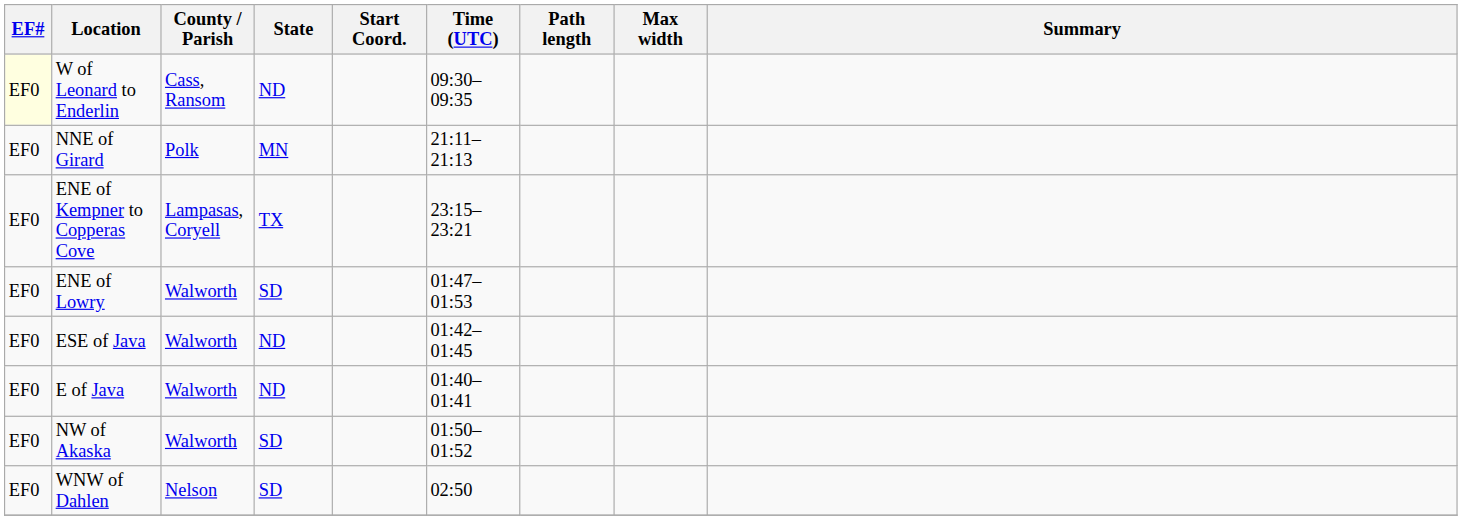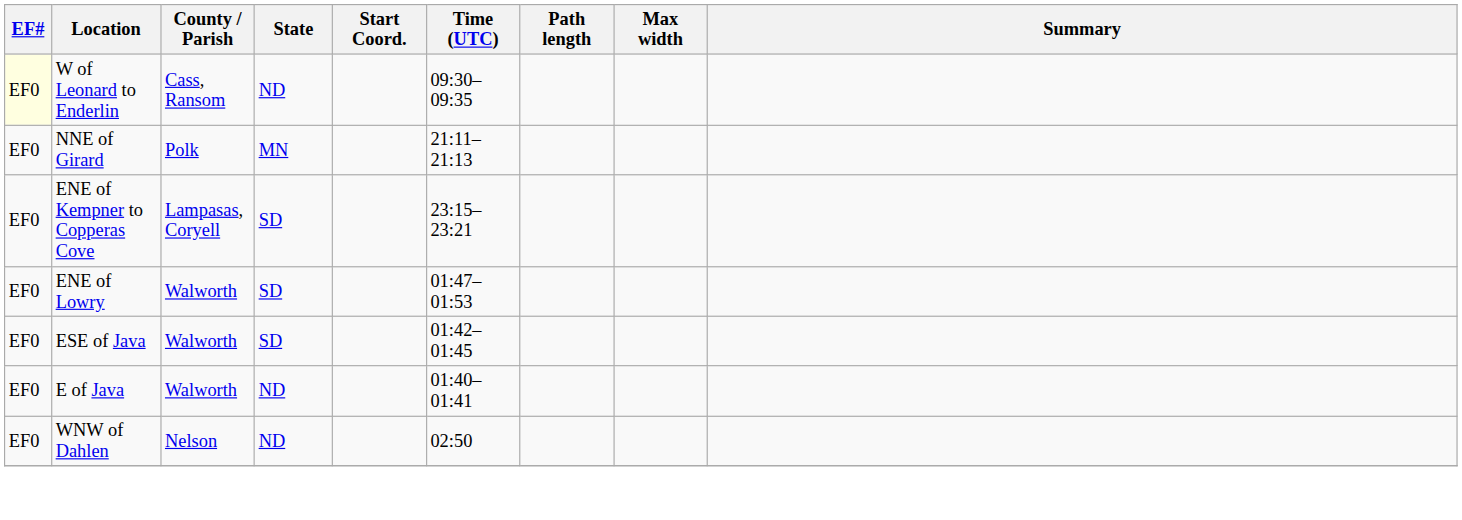(271, 220) TX -> (270, 220) SD
(272, 340) ND -> (270, 340) SD
- row: (83, 440)
(270, 490) SD -> (272, 440) ND
